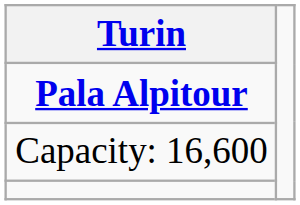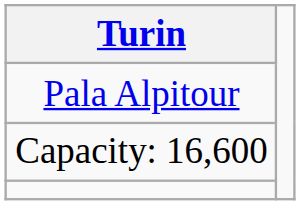(141, 92) bold -> (141, 92) normal
